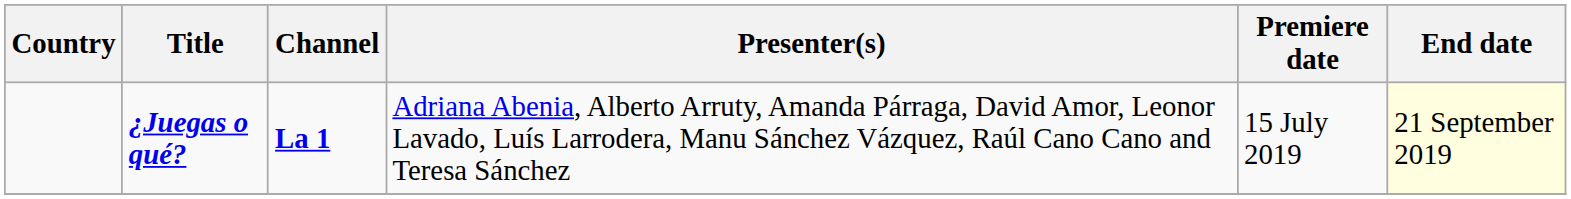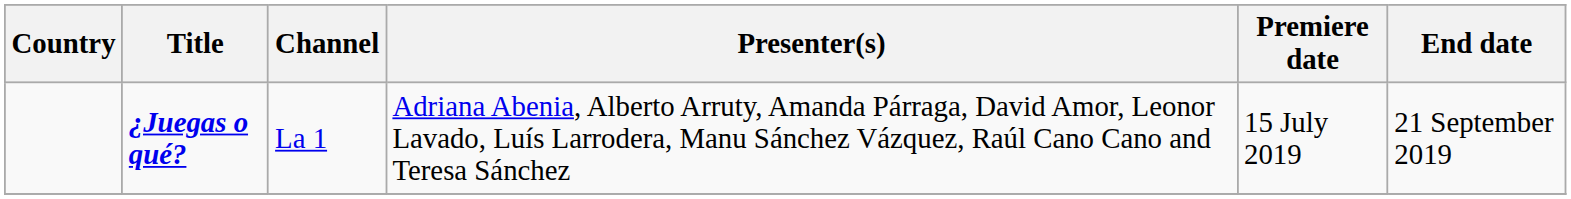(303, 137) bold -> (301, 137) normal
(1474, 137) lightyellow background -> (1474, 137) no background
